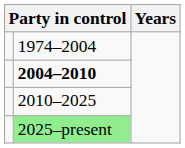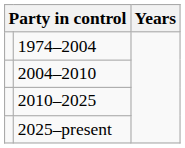(57, 73) bold -> (57, 73) normal
(65, 128) lightgreen background -> (65, 128) no background
